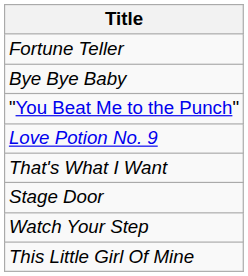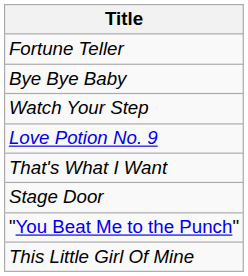(124, 108) "You Beat Me to the Punch" -> (79, 108) Watch Your Step
(79, 227) Watch Your Step -> (124, 227) "You Beat Me to the Punch"
